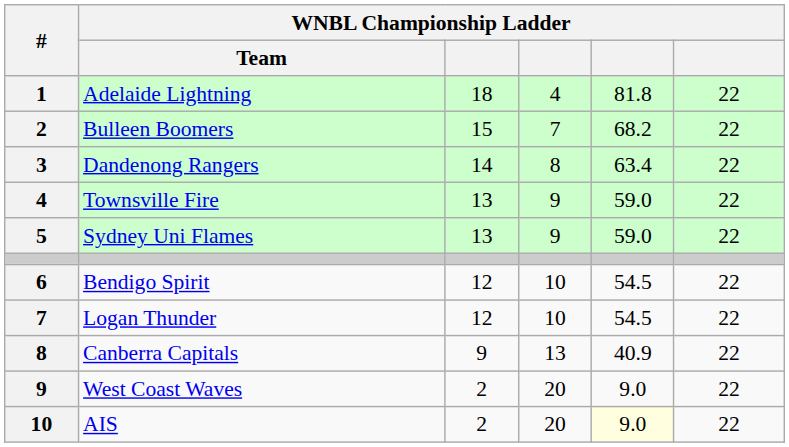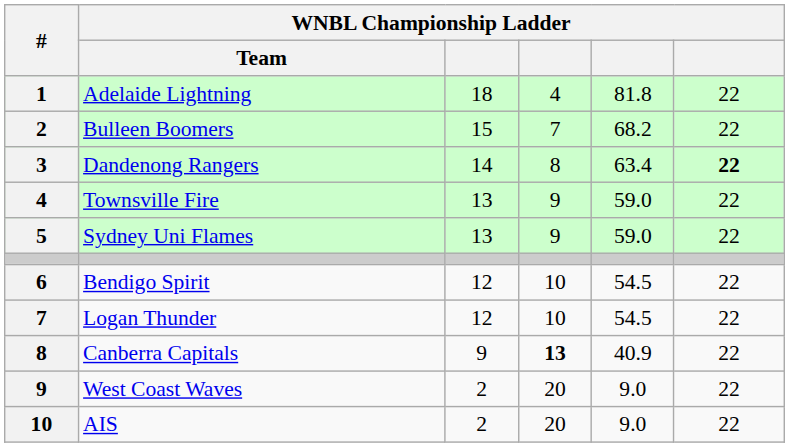(729, 164) normal -> (729, 164) bold
(555, 352) normal -> (555, 352) bold
(633, 423) lightyellow background -> (633, 423) no background
